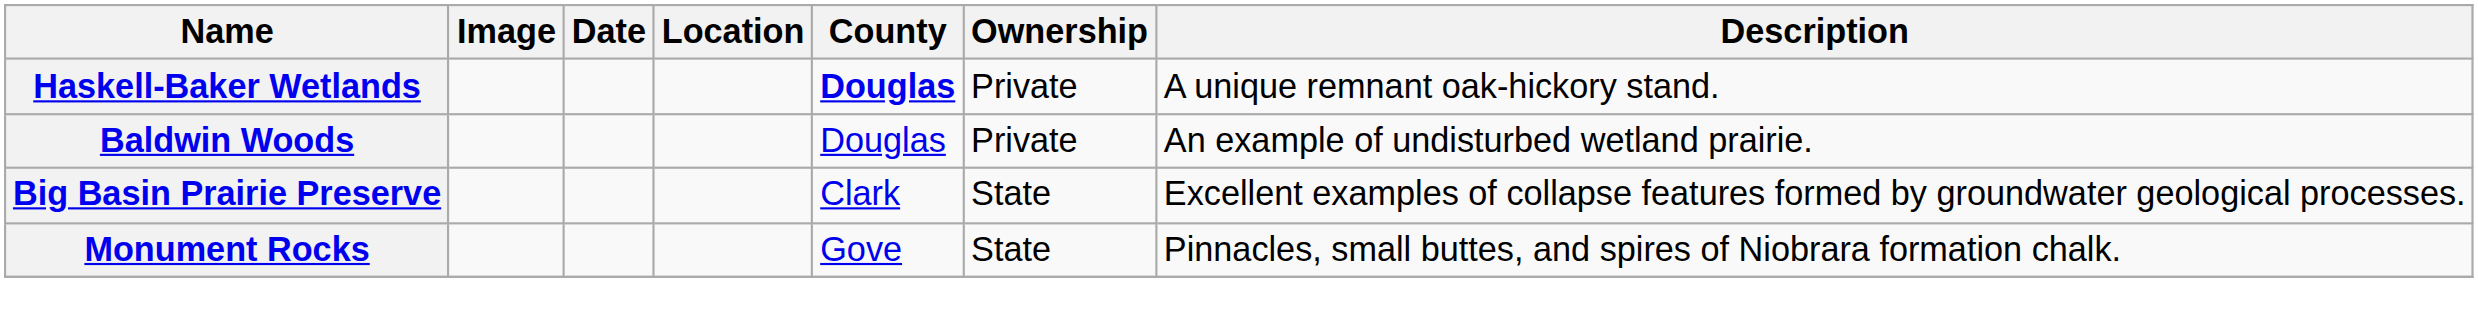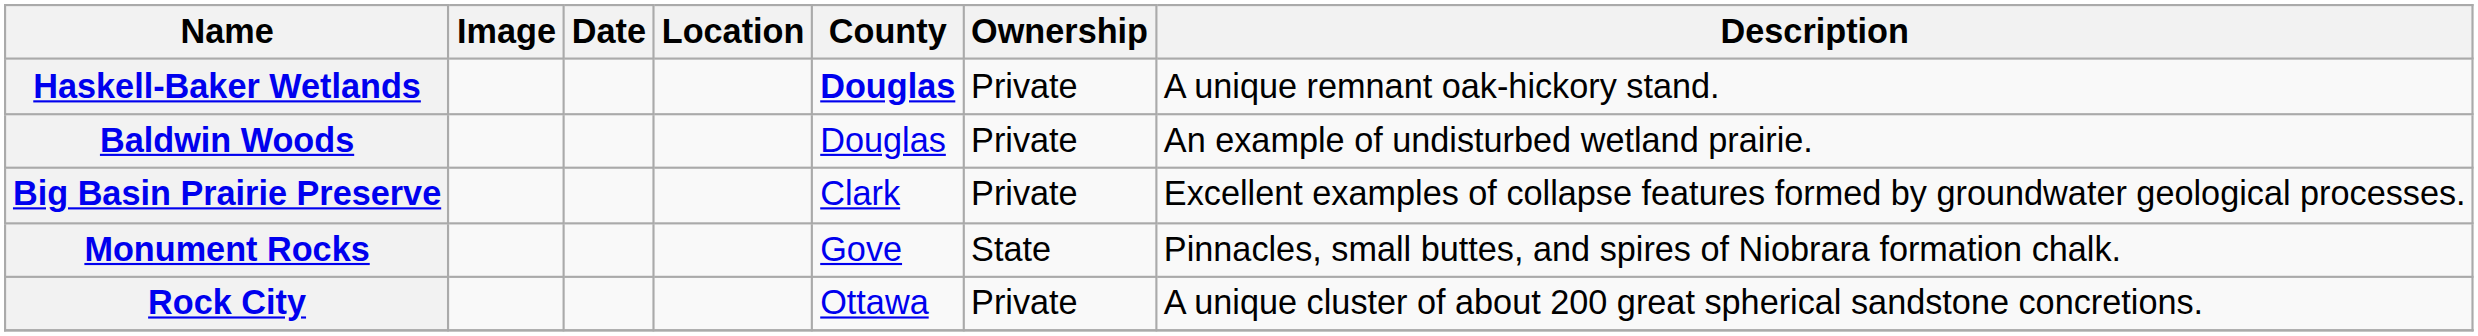(1011, 194) State -> (1024, 194) Private
+ row: (227, 303)
